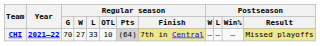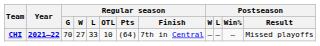(128, 35) lightgrey background -> (128, 35) no background
(172, 35) khaki background -> (172, 35) no background
(279, 35) khaki background -> (279, 35) no background
